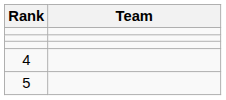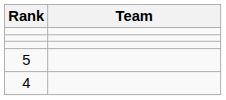(26, 59) 4 -> (26, 59) 5
(26, 83) 5 -> (26, 83) 4
